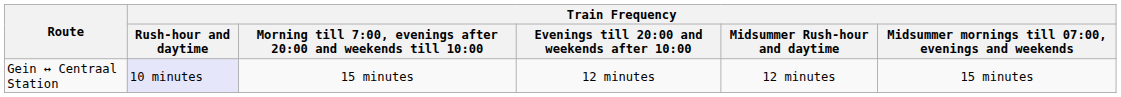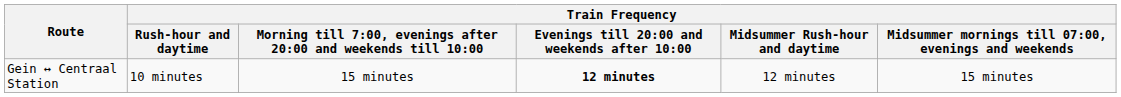(166, 75) lavender background -> (166, 75) no background
(618, 75) normal -> (618, 75) bold
